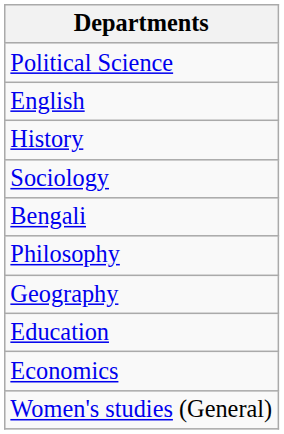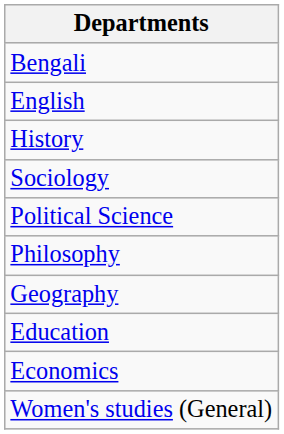(92, 62) Political Science -> (48, 62) Bengali
(48, 216) Bengali -> (92, 216) Political Science
